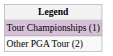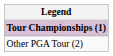(53, 28) normal -> (56, 28) bold
